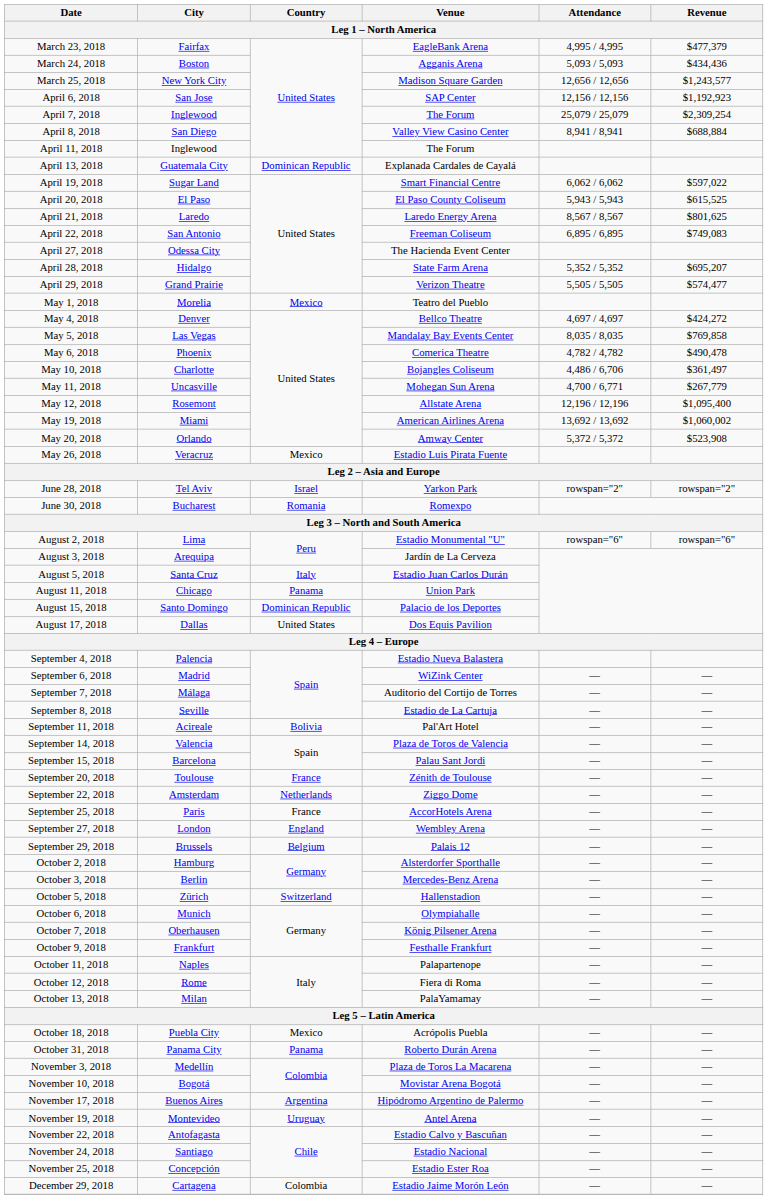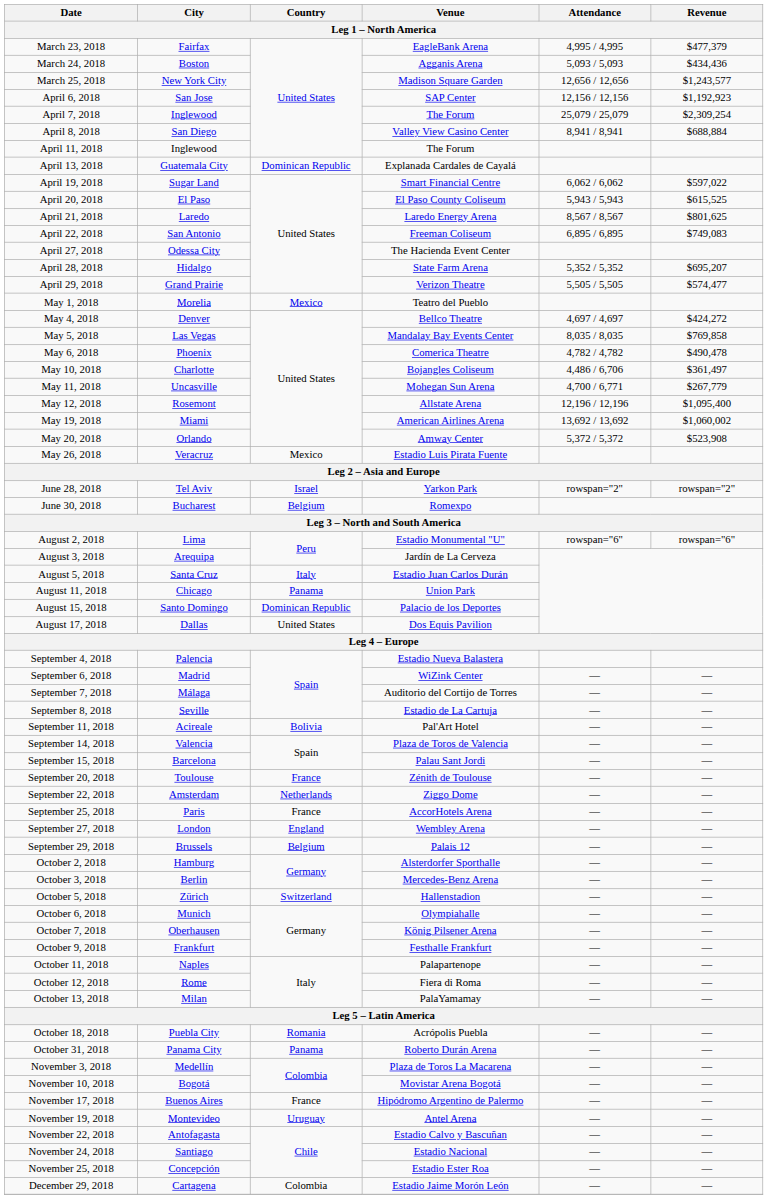(306, 506) Romania -> (306, 506) Belgium
(306, 1033) Mexico -> (306, 1033) Romania
(306, 1101) Argentina -> (306, 1101) France
